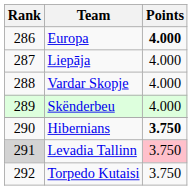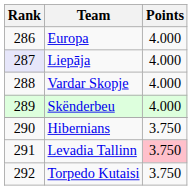(165, 38) bold -> (165, 38) normal
(24, 60) no background -> (24, 60) lavender background
(165, 128) bold -> (165, 128) normal
(24, 151) lightgrey background -> (24, 151) no background
